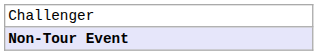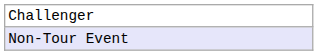(68, 39) bold -> (68, 39) normal
